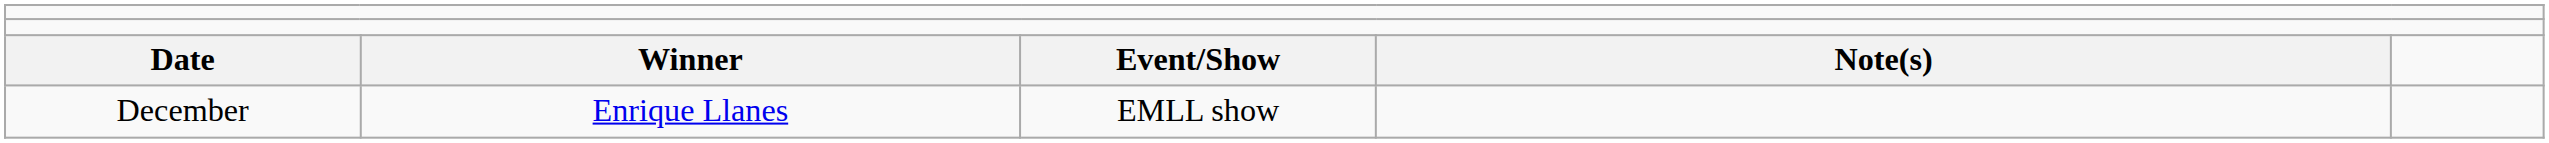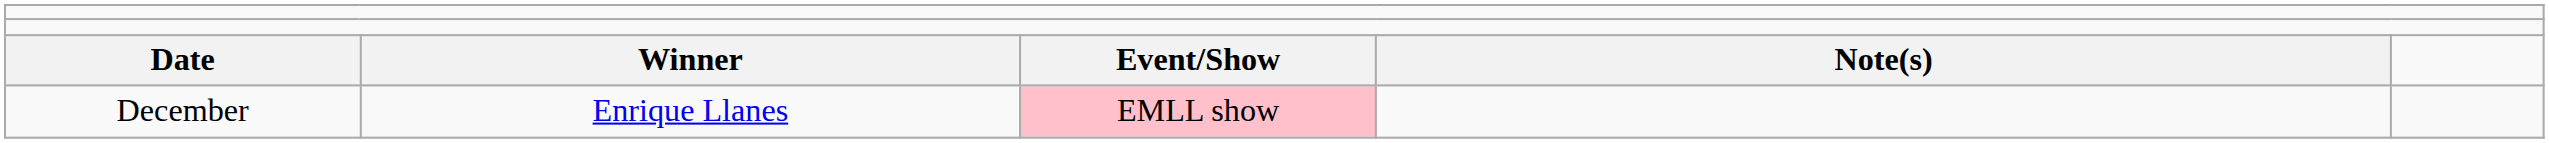(1198, 110) no background -> (1198, 110) pink background
